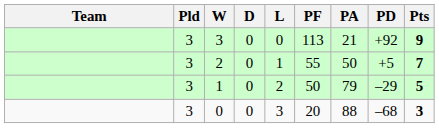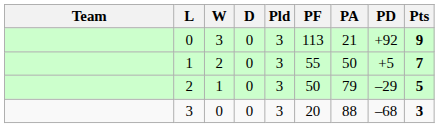columns swapped: (189, 16) <-> (279, 16)
